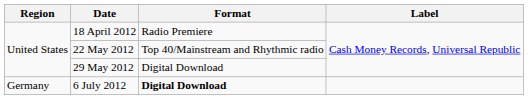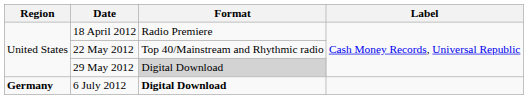(182, 67) no background -> (182, 67) lightgrey background
(28, 85) normal -> (30, 85) bold
